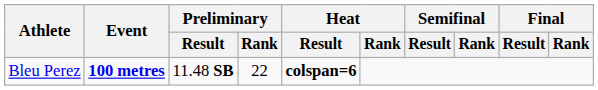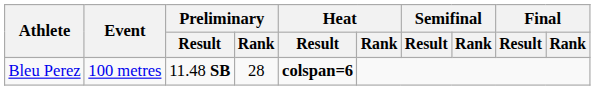(127, 71) bold -> (125, 71) normal
(260, 71) 22 -> (256, 71) 28
